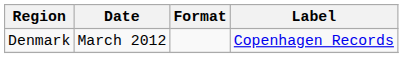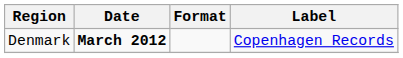(122, 41) normal -> (122, 41) bold
